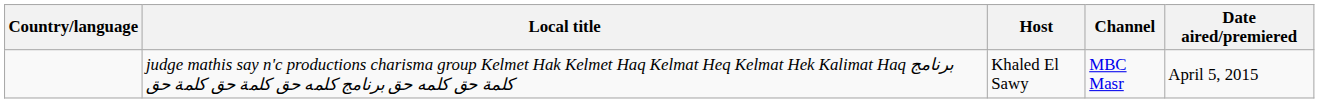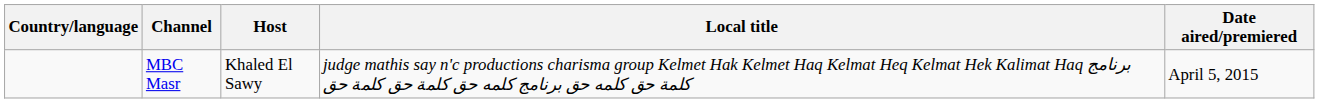columns swapped: (565, 27) <-> (1125, 27)
